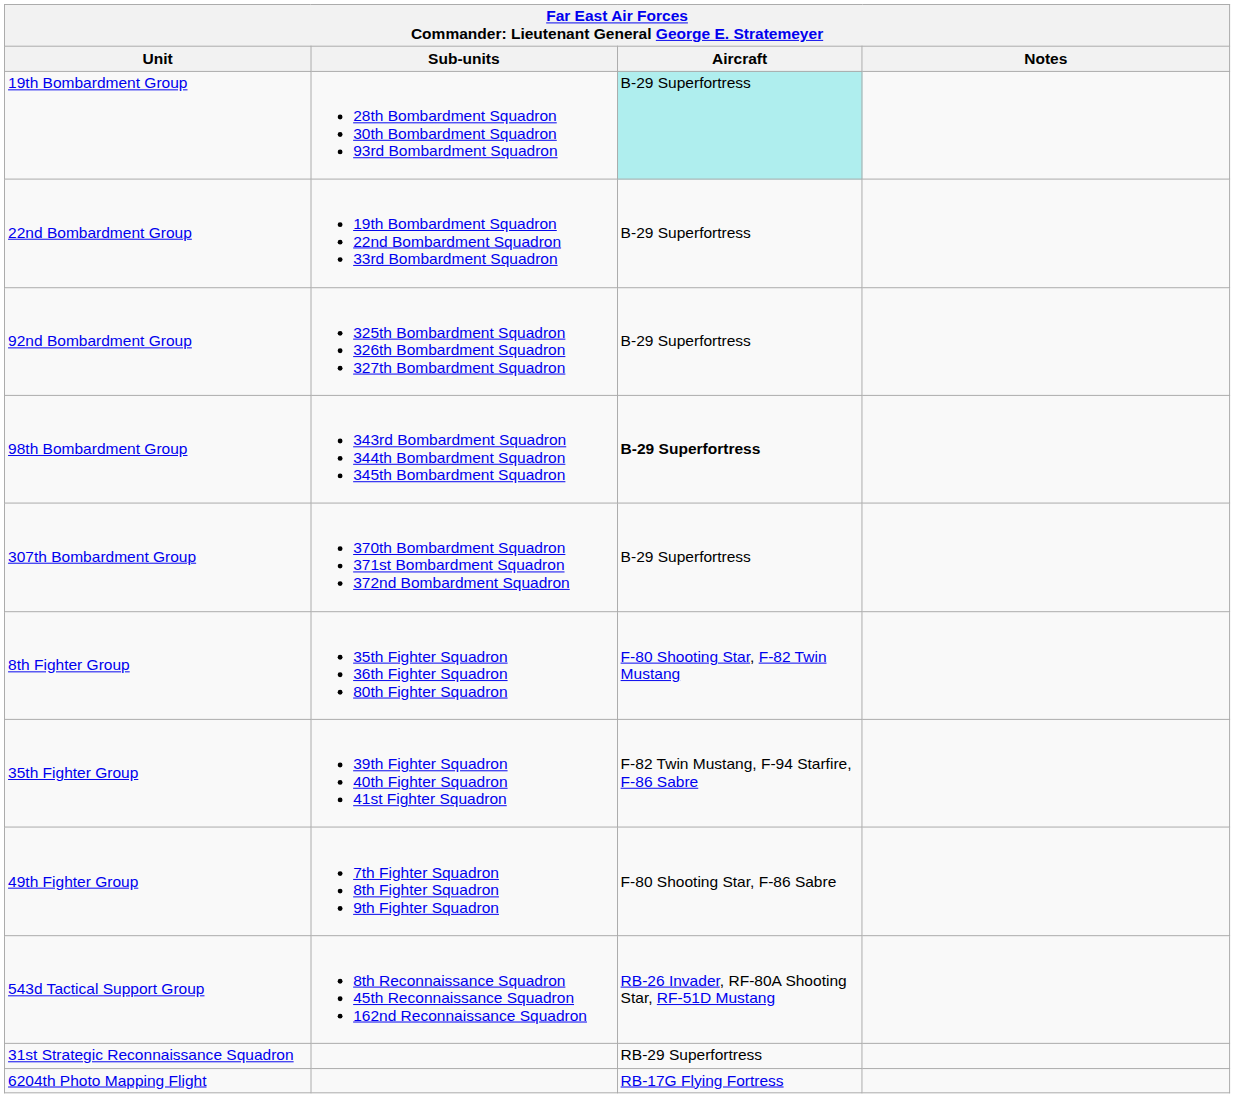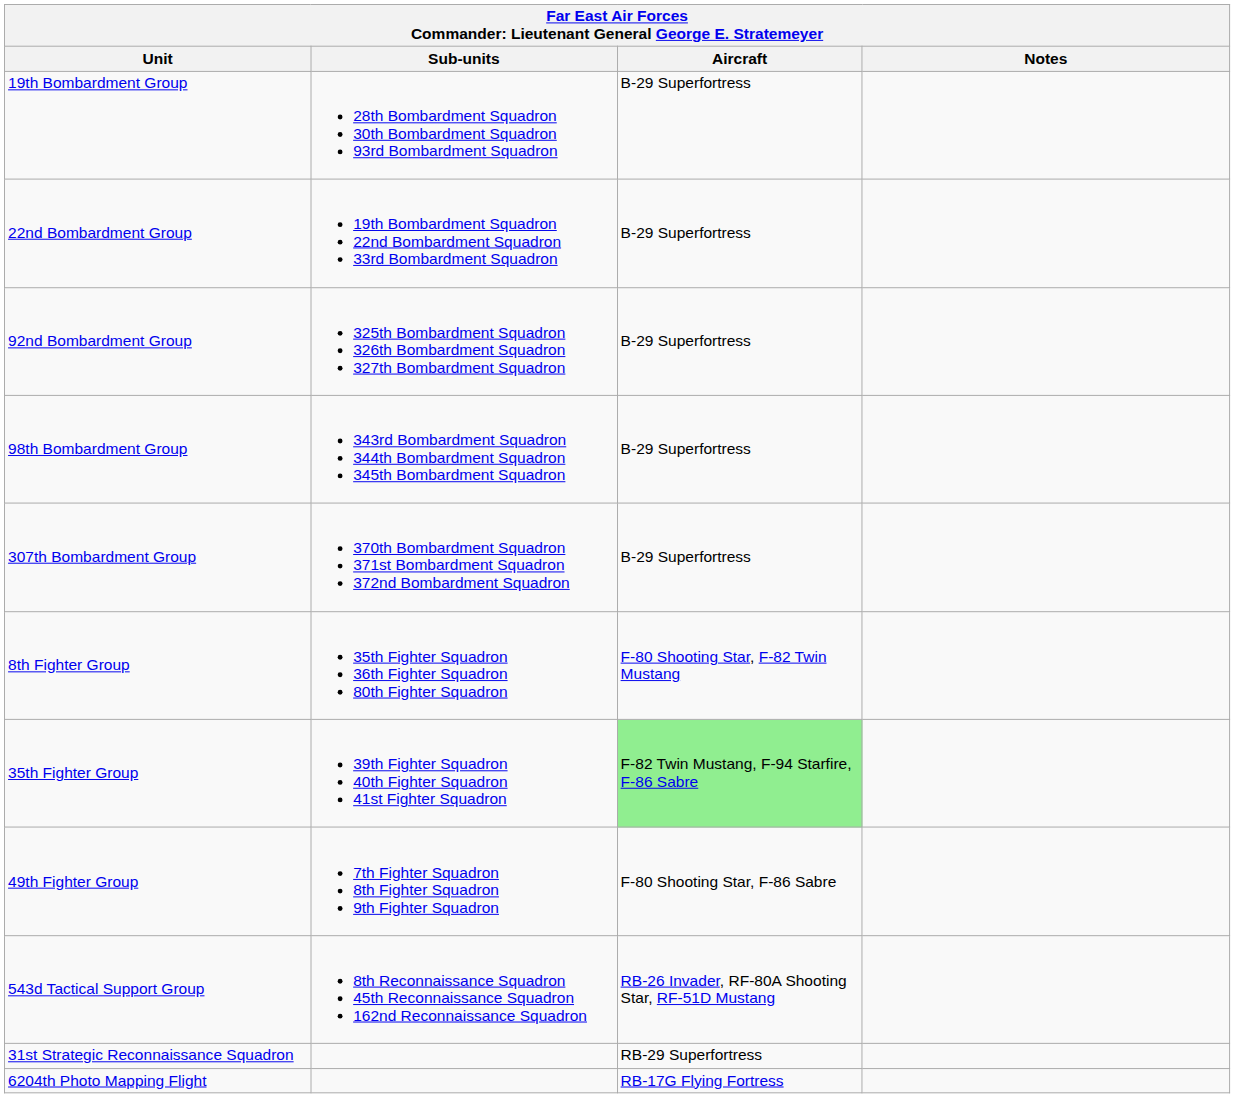(686, 83) paleturquoise background -> (686, 83) no background
(690, 449) bold -> (686, 449) normal
(736, 773) no background -> (736, 773) lightgreen background
